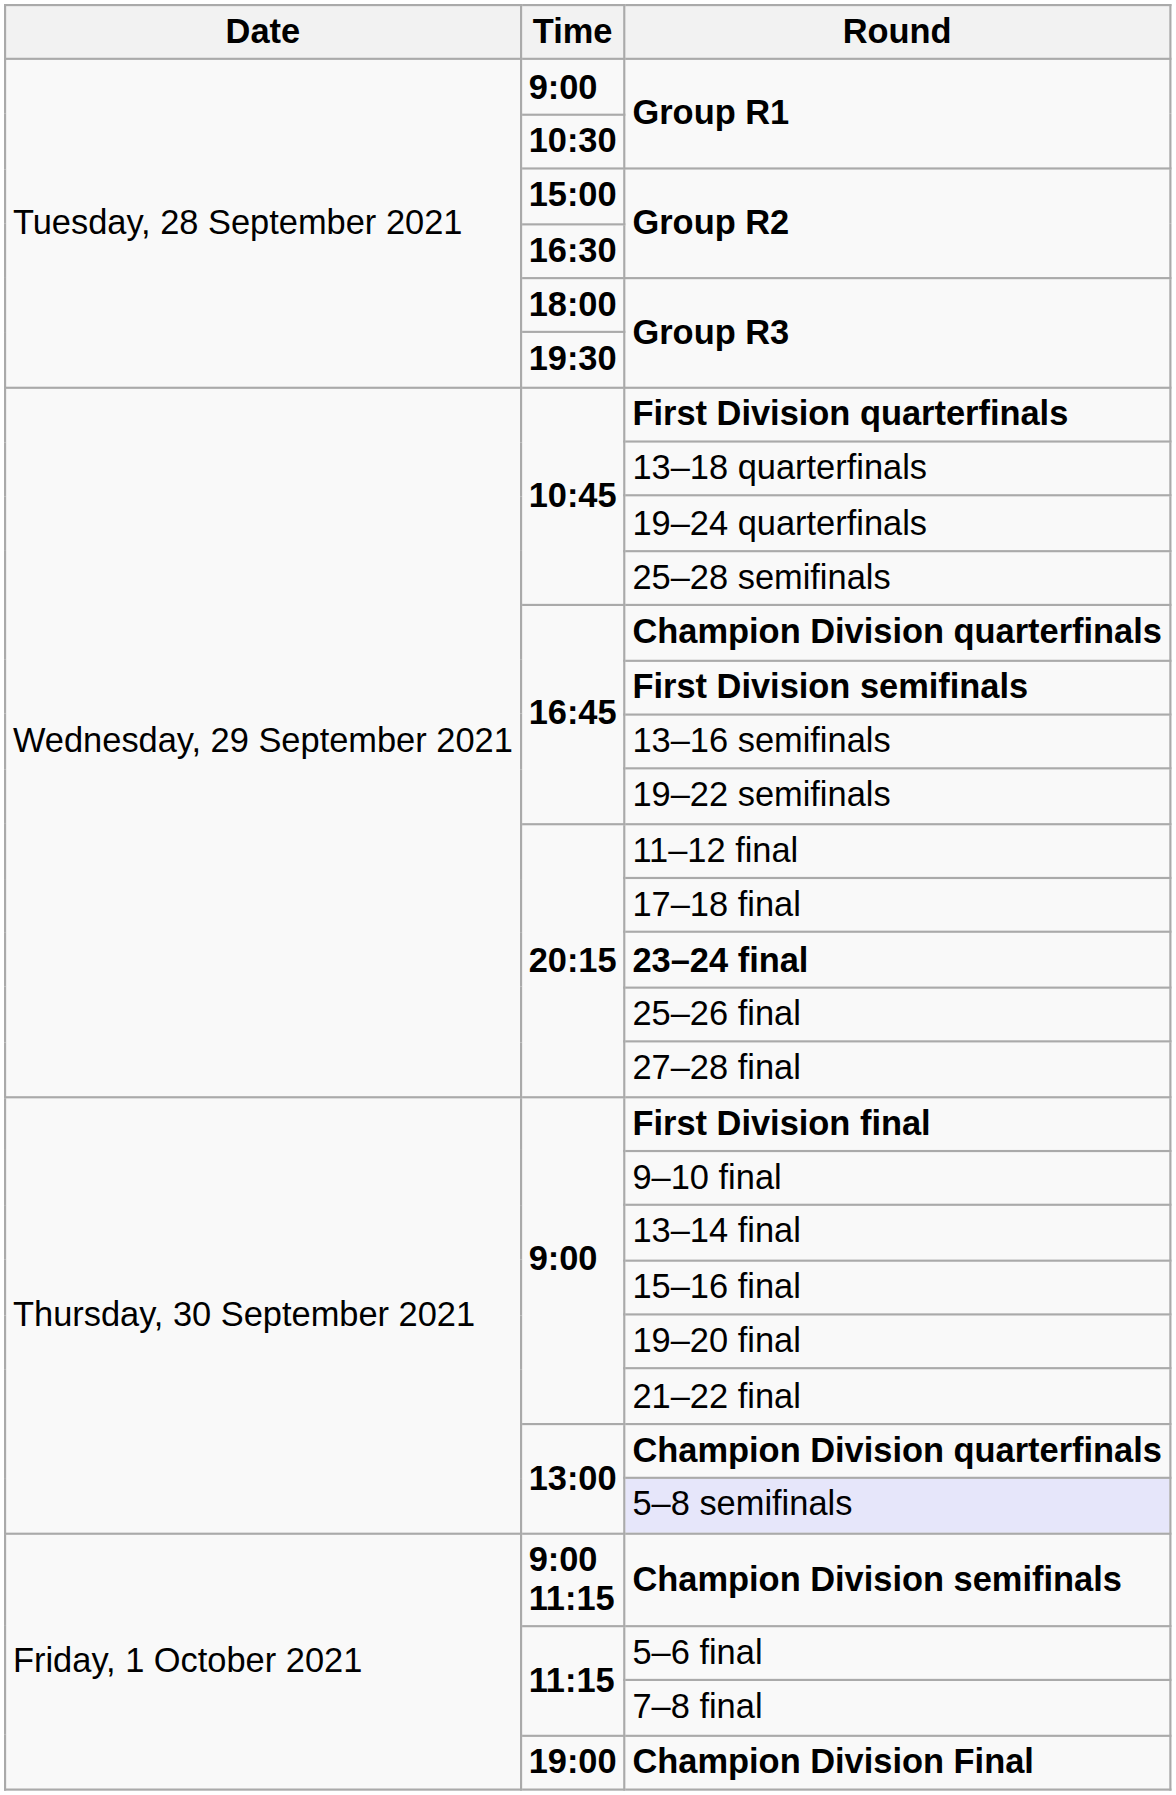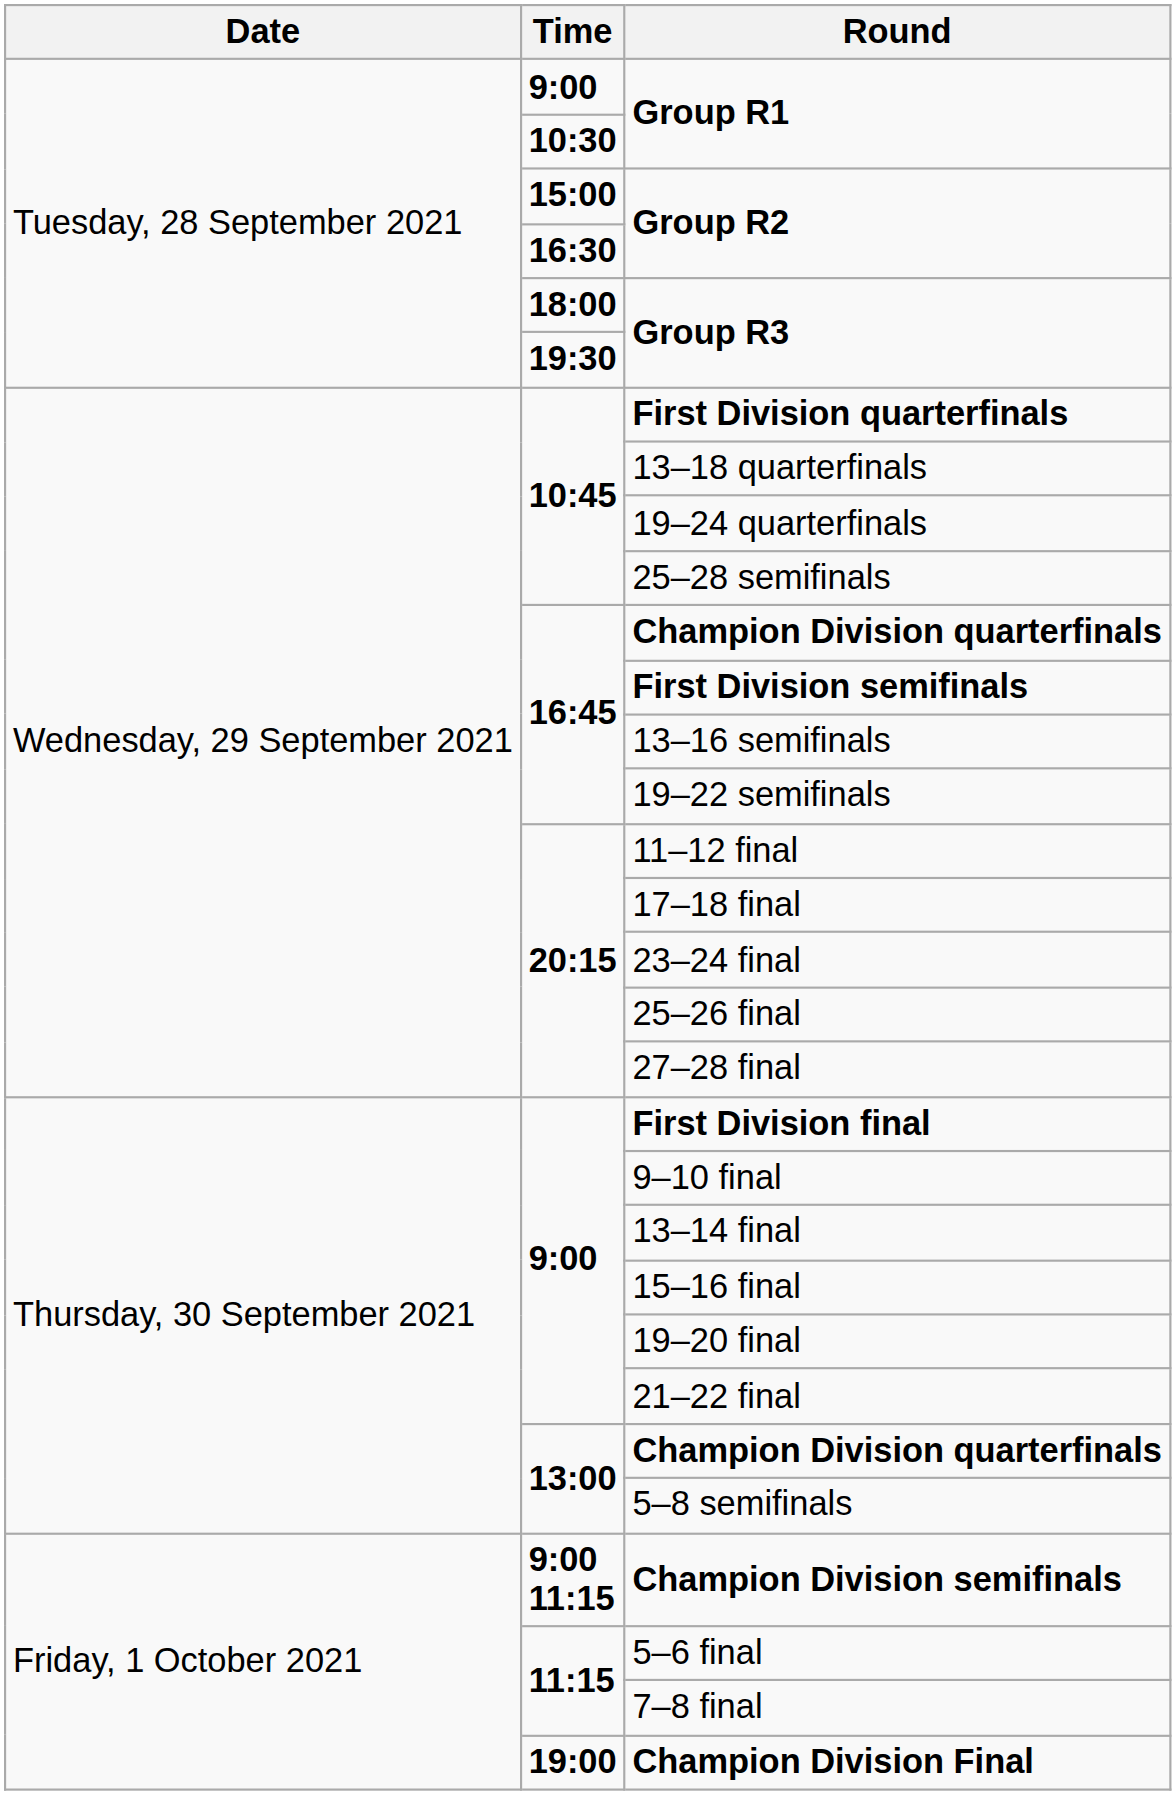(720, 959) bold -> (717, 959) normal
(742, 1504) lavender background -> (742, 1504) no background
